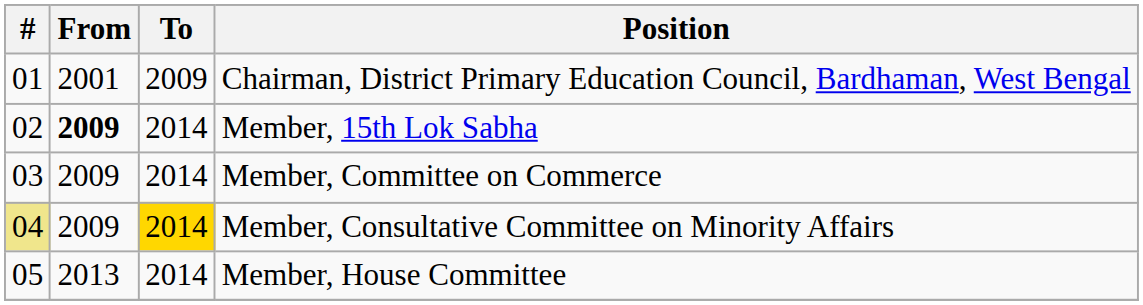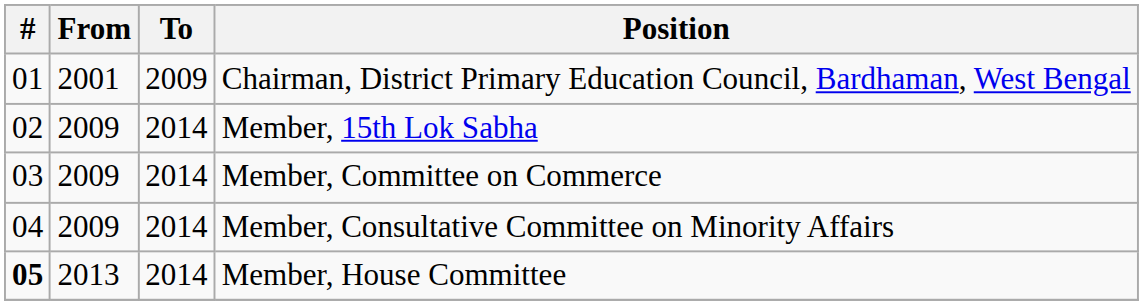(89, 127) bold -> (89, 127) normal
(28, 226) khaki background -> (28, 226) no background
(176, 226) gold background -> (176, 226) no background
(28, 275) normal -> (28, 275) bold
